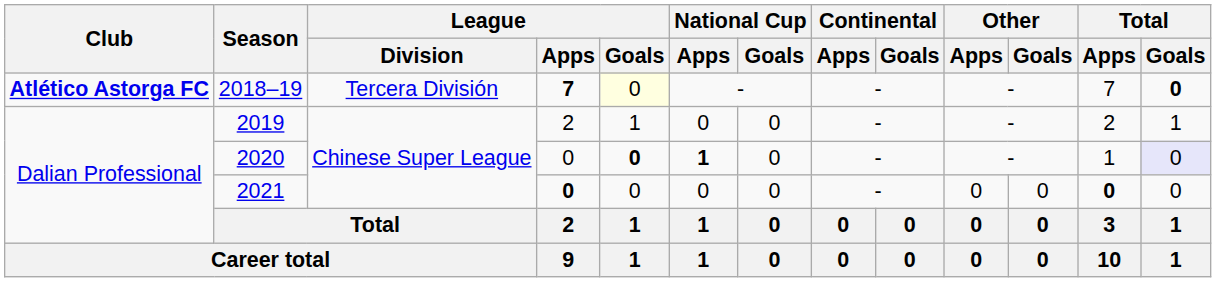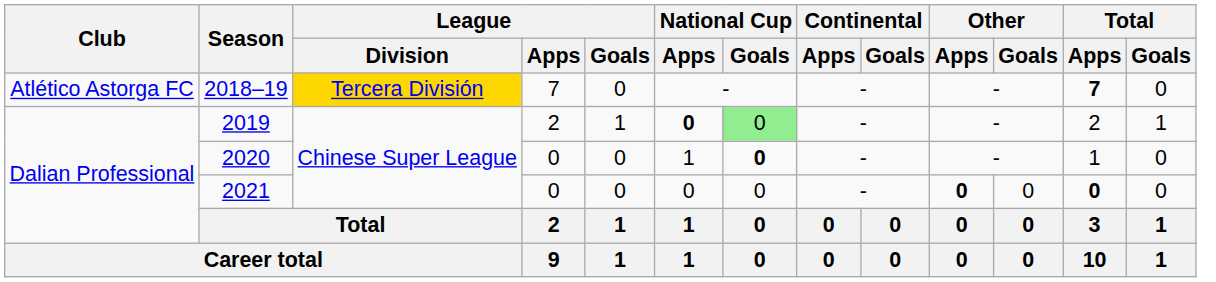(109, 89) bold -> (102, 89) normal
(422, 89) no background -> (407, 89) gold background
(568, 89) bold -> (554, 89) normal
(635, 89) lightyellow background -> (620, 89) no background
(1109, 89) normal -> (1095, 89) bold
(1176, 89) bold -> (1161, 89) normal
(703, 123) normal -> (689, 123) bold
(774, 123) no background -> (760, 123) lightgreen background
(635, 157) bold -> (620, 157) normal
(703, 157) bold -> (689, 157) normal
(774, 157) normal -> (760, 157) bold
(1176, 157) lavender background -> (1161, 157) no background
(568, 191) bold -> (554, 191) normal
(976, 191) normal -> (962, 191) bold
